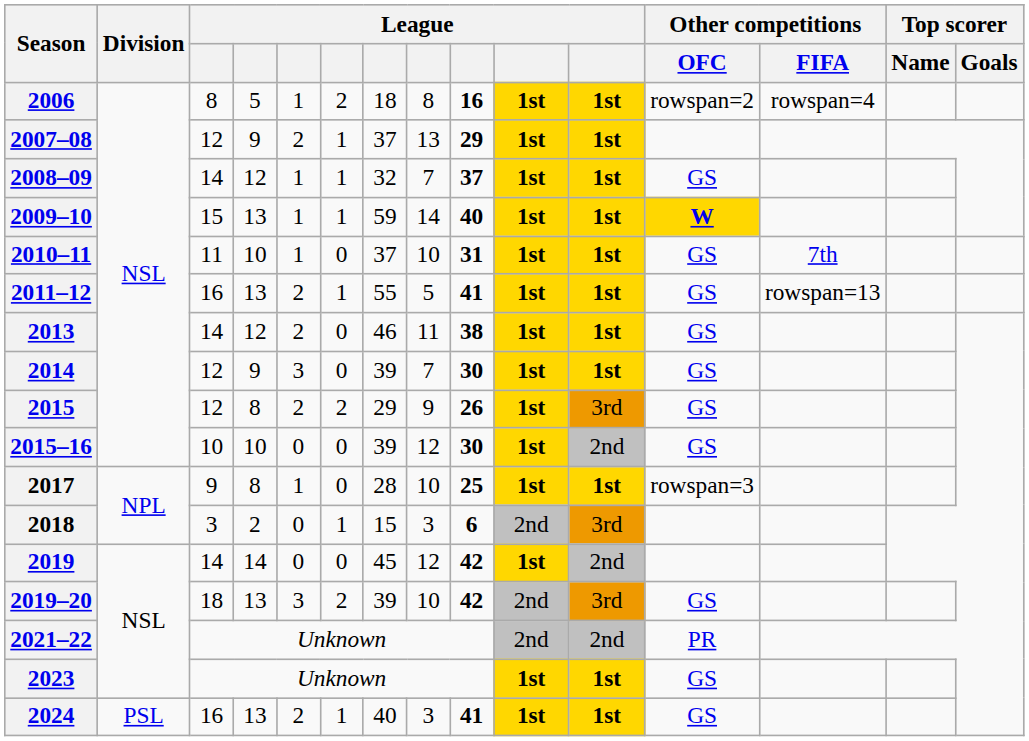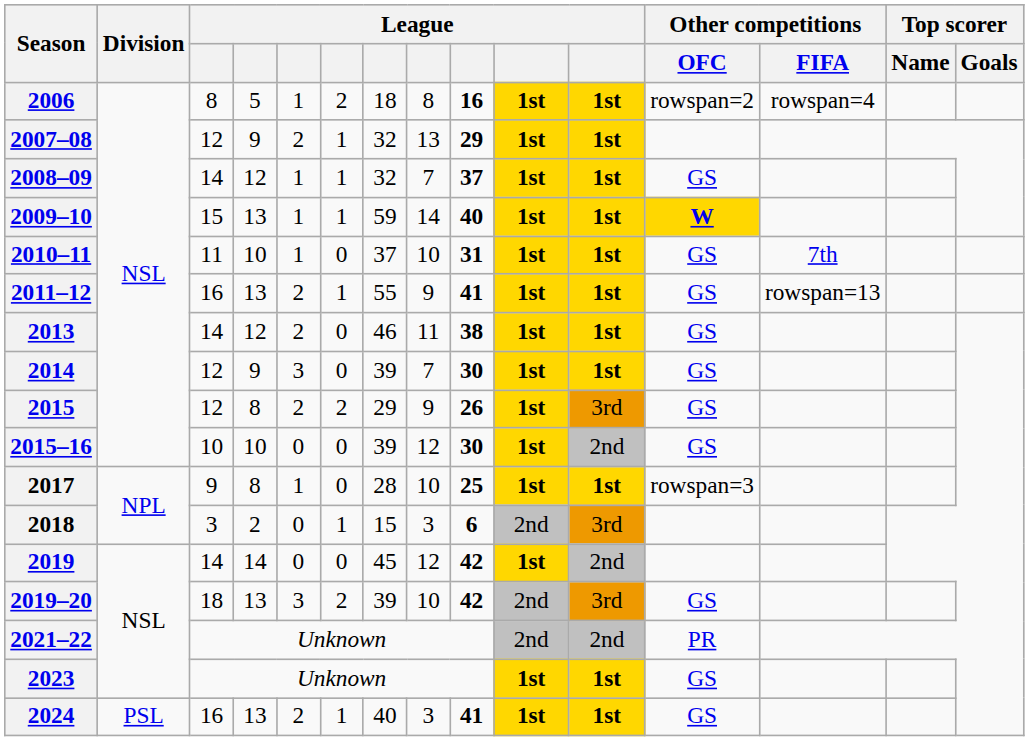(385, 139) 37 -> (385, 139) 32
(428, 293) 5 -> (428, 293) 9
